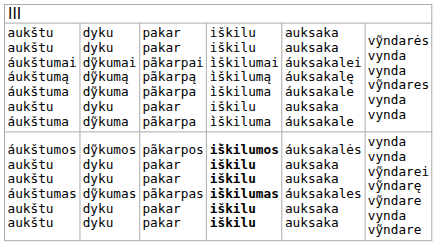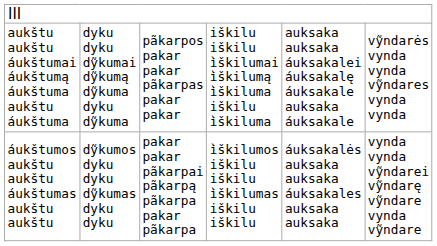(173, 77) pakar pakar pãkarpai pãkarpą pãkarpa pakar pãkarpa -> (173, 77) pãkarpos pakar pakar pãkarpas pakar pakar
(173, 186) pãkarpos pakar pakar pãkarpas pakar pakar -> (173, 186) pakar pakar pãkarpai pãkarpą pãkarpa pakar pãkarpa
(244, 186) bold -> (244, 186) normal
